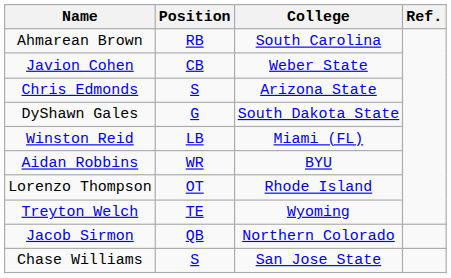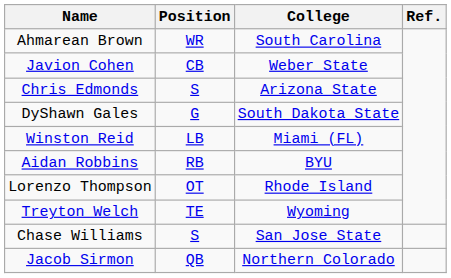(195, 41) RB -> (195, 41) WR
(195, 163) WR -> (195, 163) RB
rows swapped: (80, 236) <-> (80, 260)
